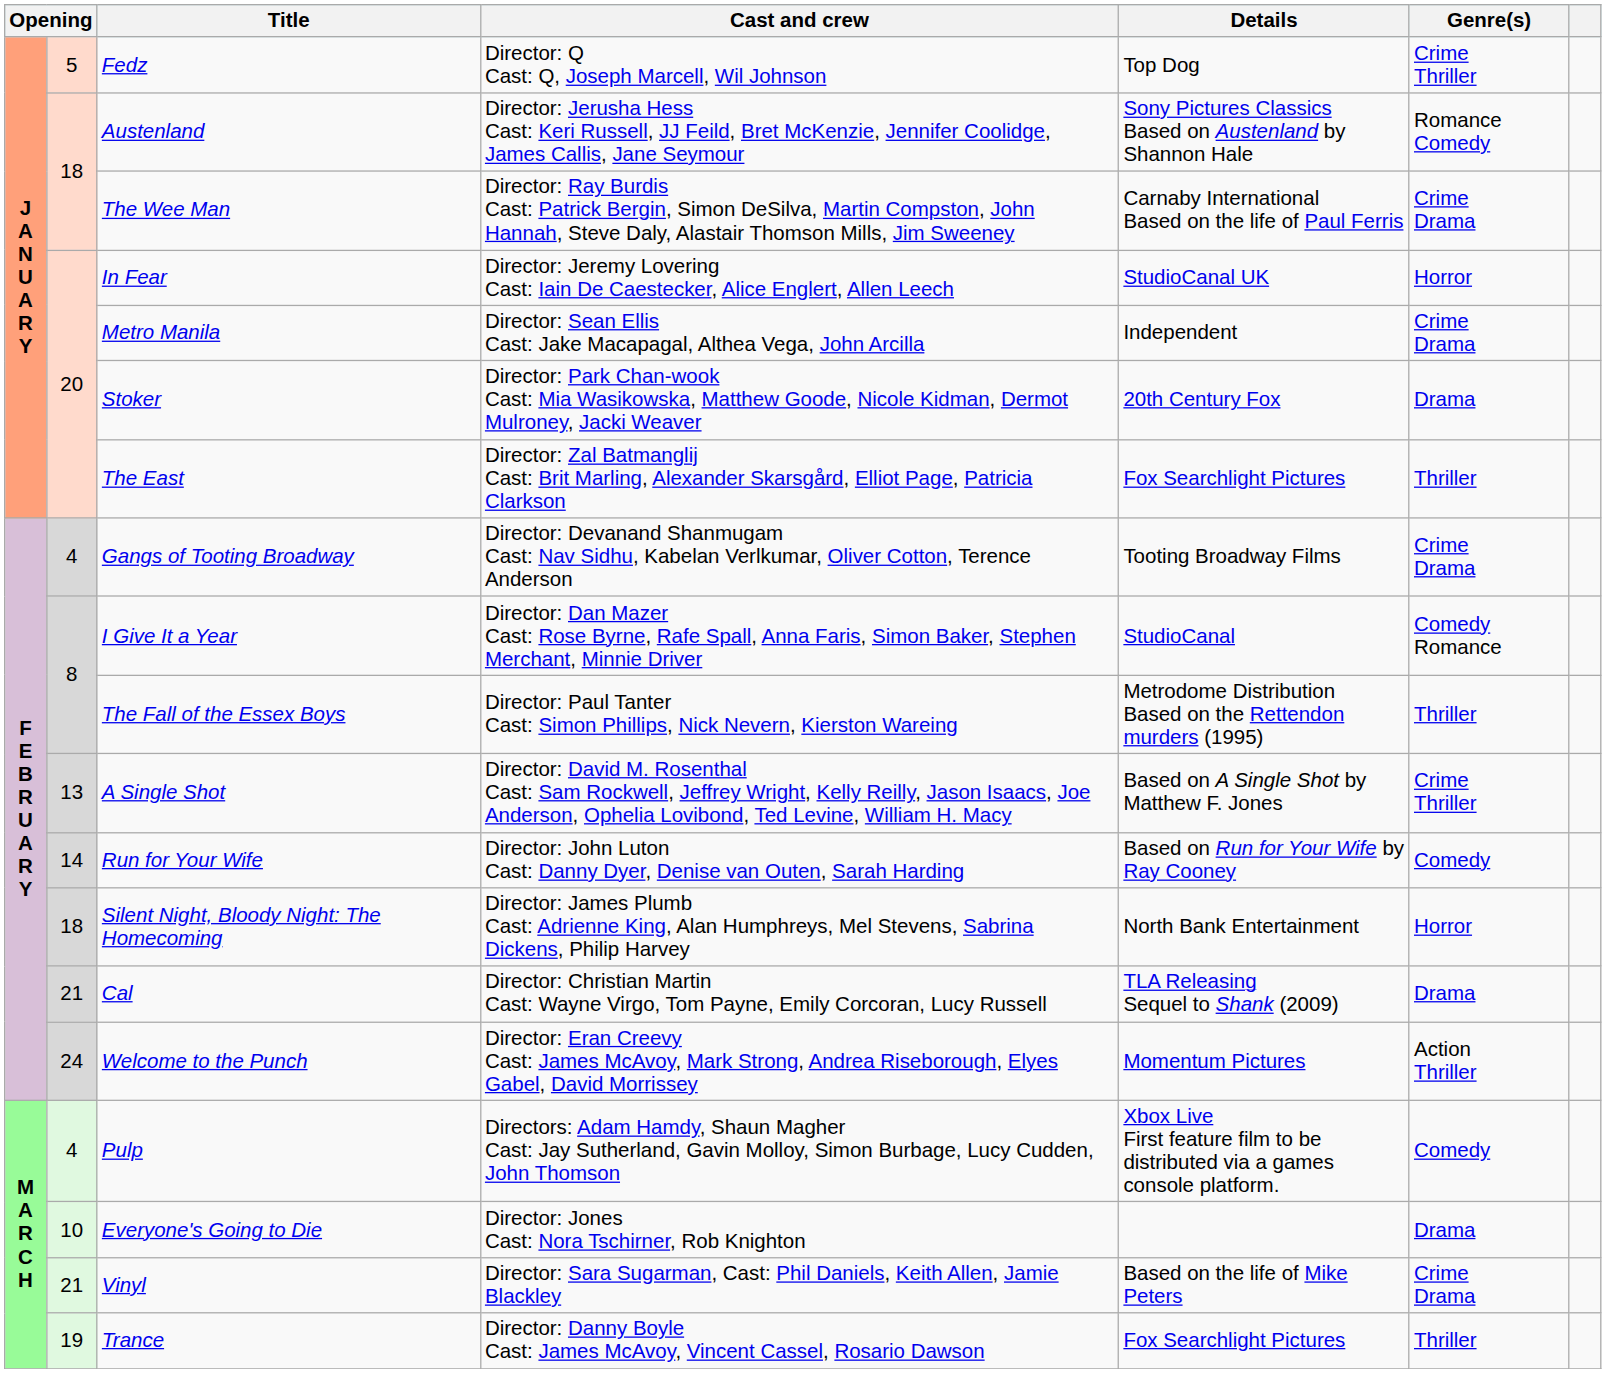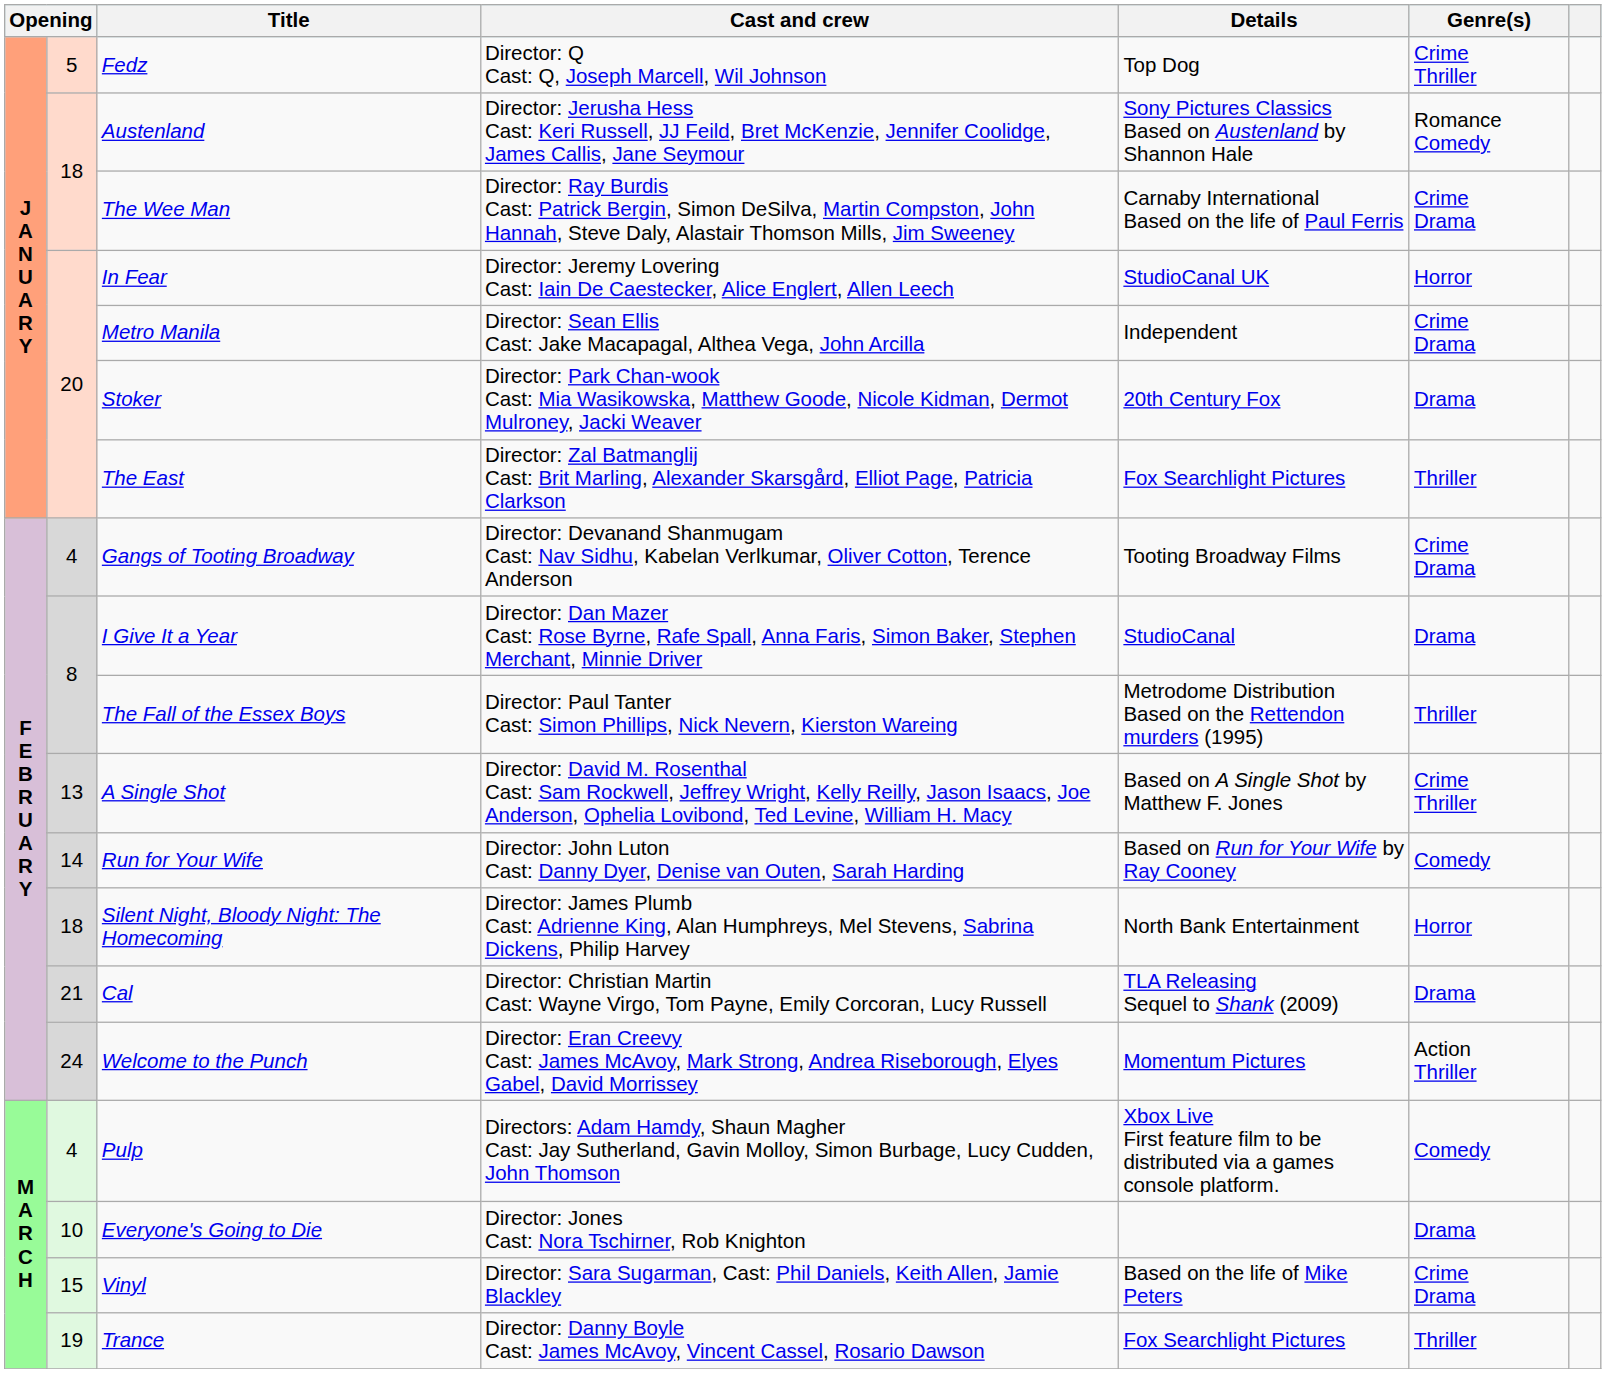(1458, 635) Comedy Romance -> (1445, 635) Drama
(72, 1285) 21 -> (72, 1285) 15
